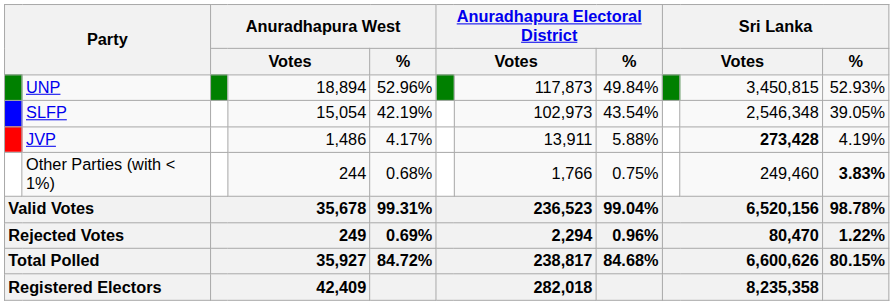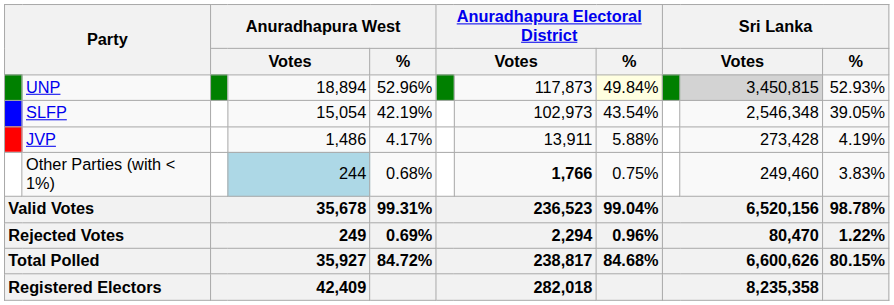(631, 87) no background -> (631, 87) lightyellow background
(783, 87) no background -> (783, 87) lightgrey background
(789, 139) bold -> (789, 139) normal
(353, 174) no background -> (353, 174) lightblue background
(572, 174) normal -> (572, 174) bold
(862, 174) bold -> (862, 174) normal
